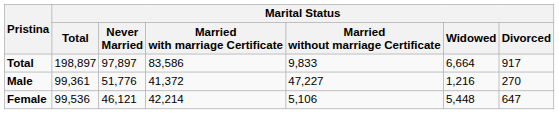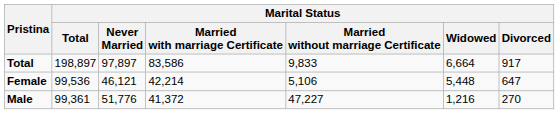rows swapped: (20, 81) <-> (27, 99)
